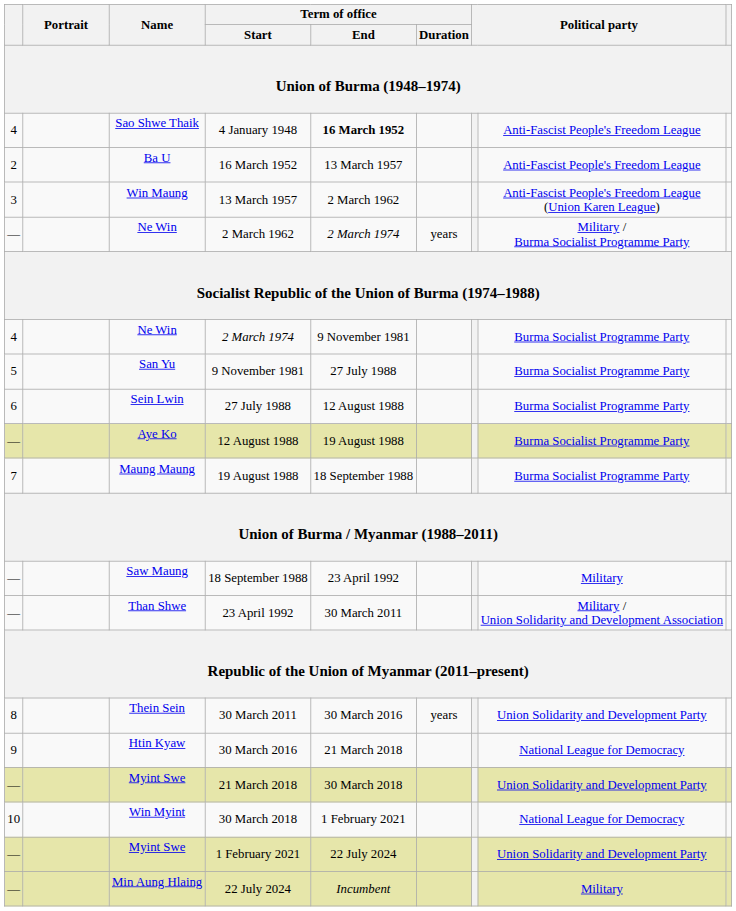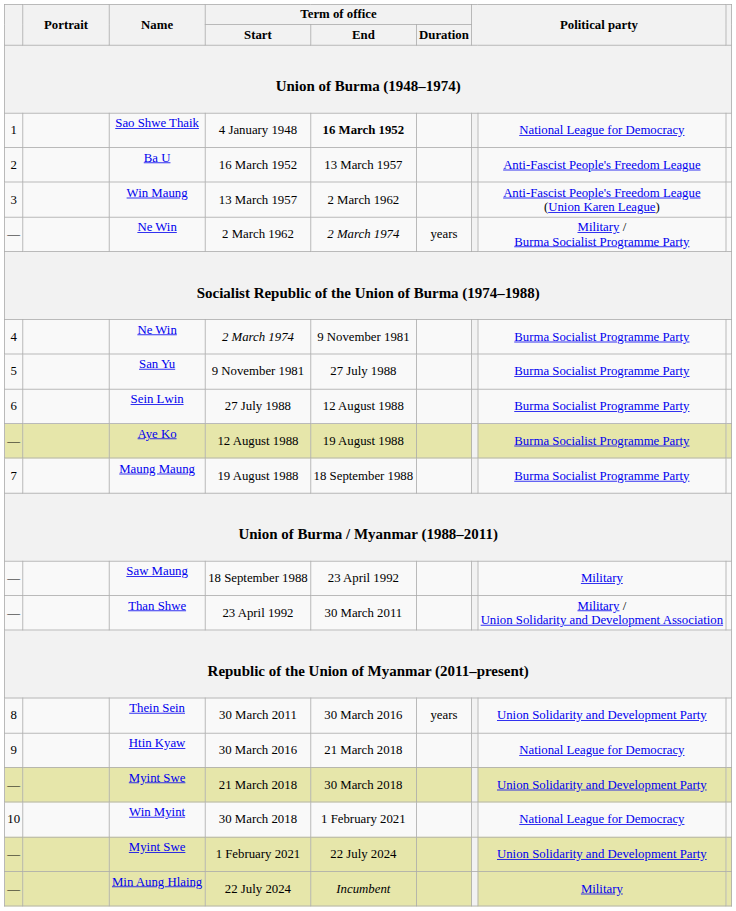(14, 130) 4 -> (14, 130) 1
(602, 130) Anti-Fascist People's Freedom League -> (602, 130) National League for Democracy
